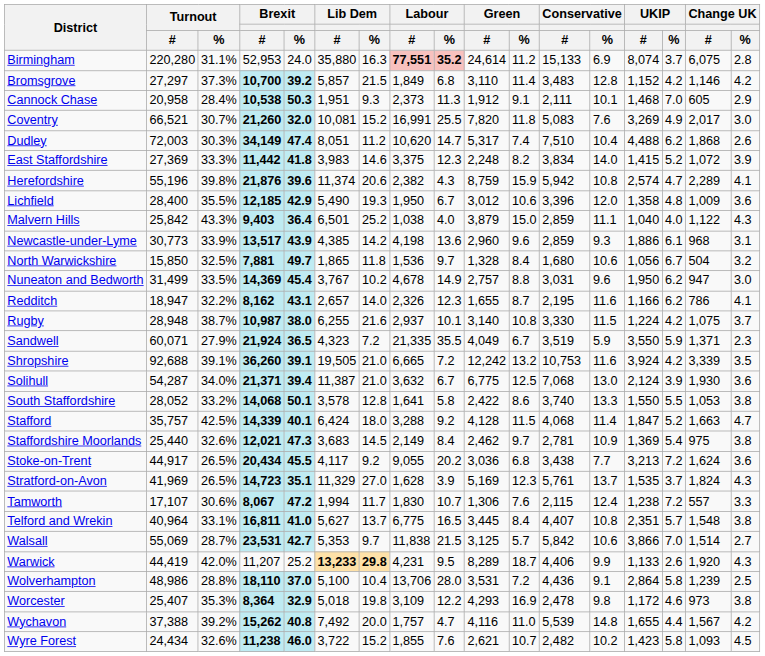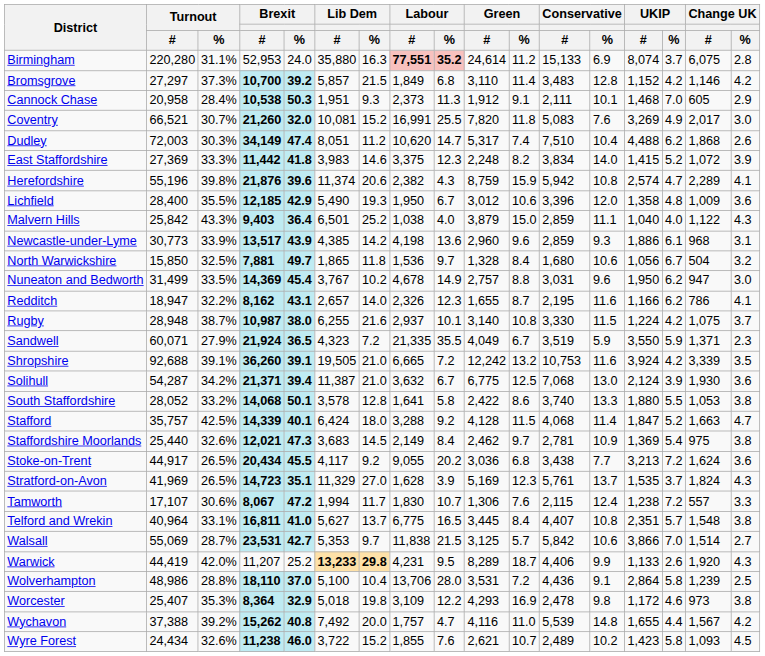(219, 381) 34.0% -> (219, 381) 34.2%
(643, 401) 1,550 -> (643, 401) 1,880
(558, 641) 2,482 -> (558, 641) 2,489
